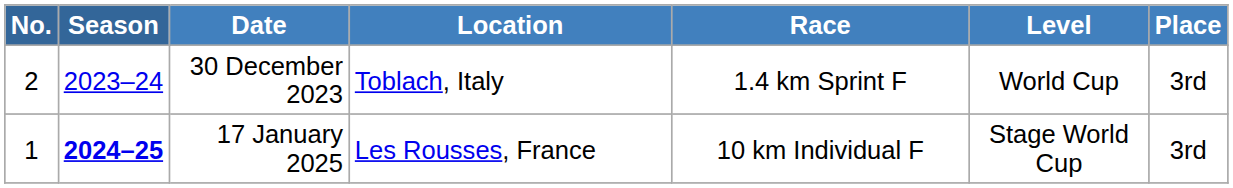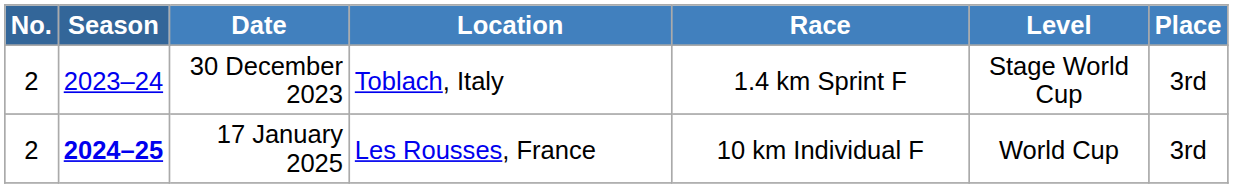(1059, 80) World Cup -> (1059, 80) Stage World Cup
(31, 149) 1 -> (31, 149) 2
(1059, 149) Stage World Cup -> (1059, 149) World Cup
